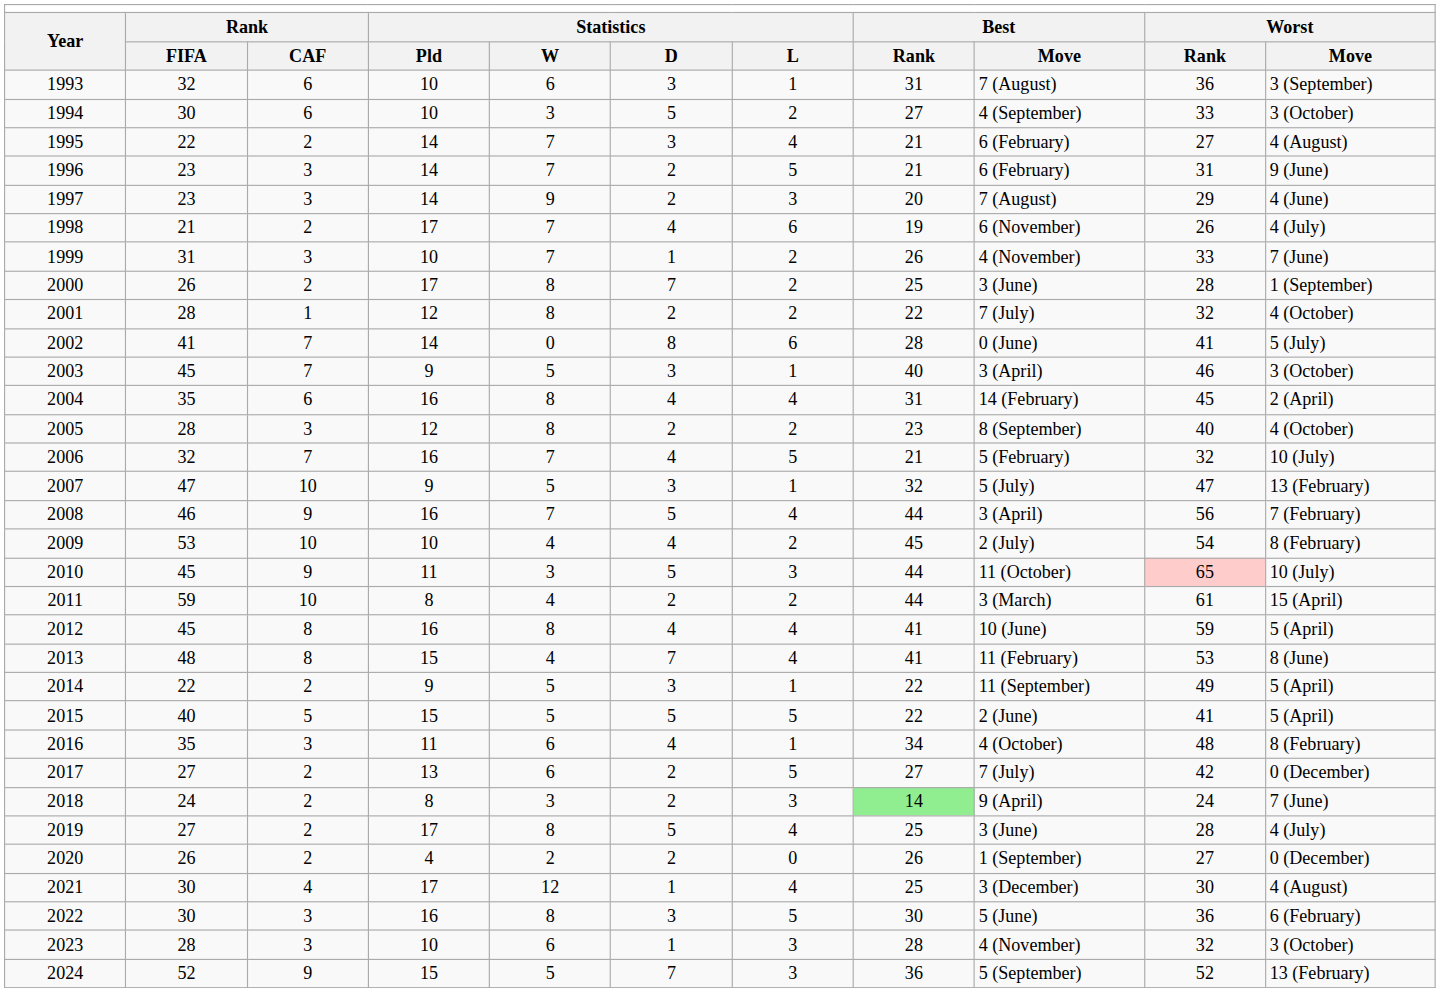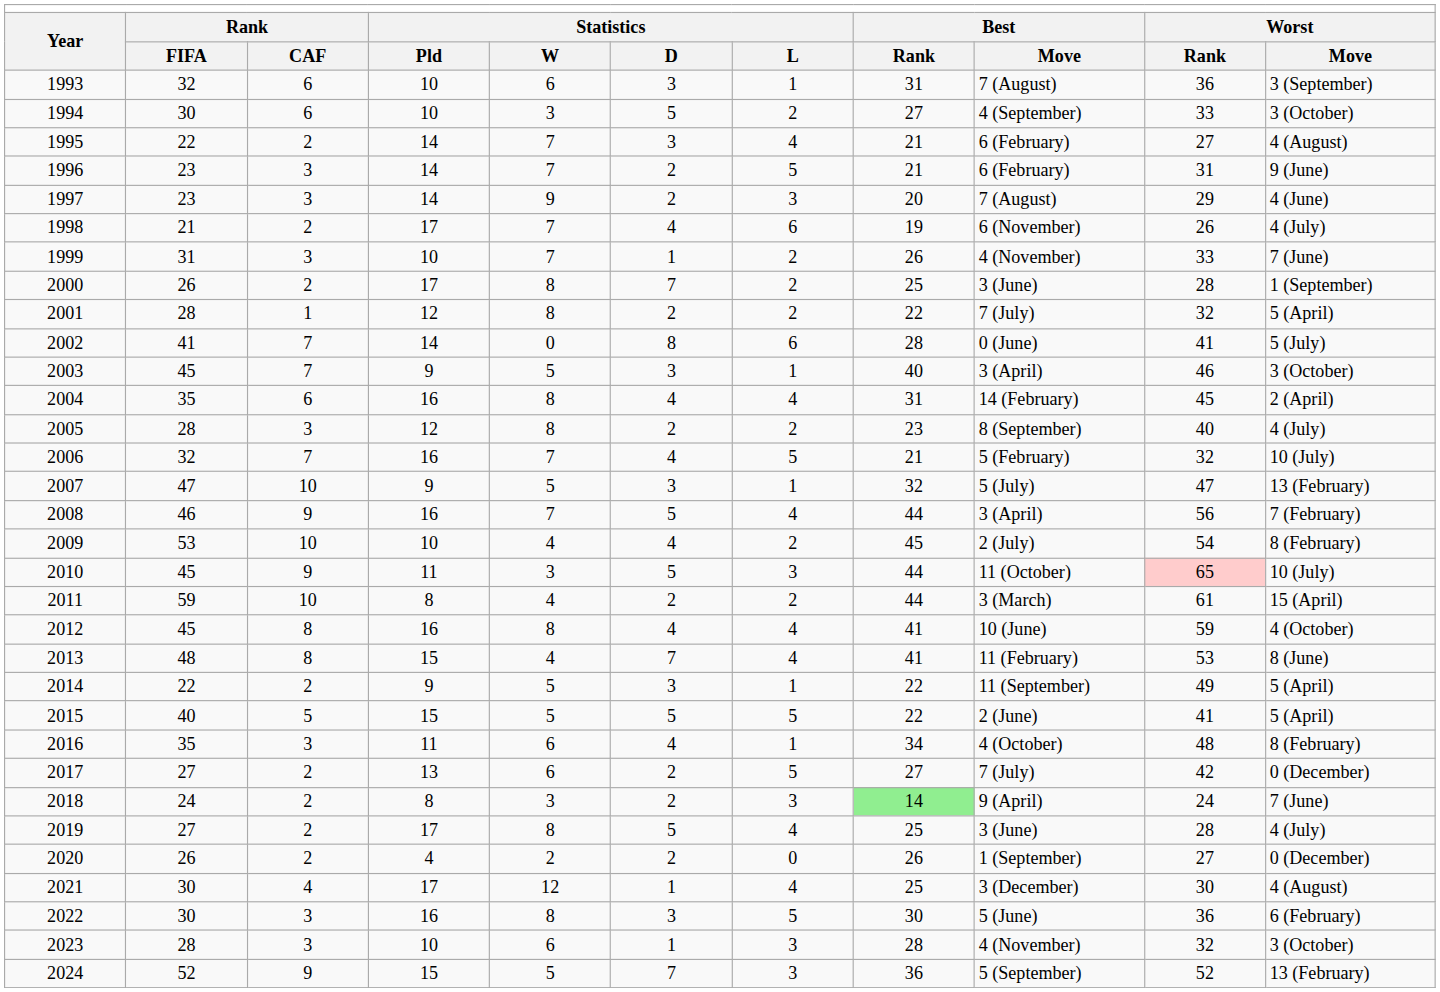(1312, 313) 4 (October) -> (1302, 313) 5 (April)
(1312, 428) 4 (October) -> (1298, 428) 4 (July)
(1302, 629) 5 (April) -> (1312, 629) 4 (October)
